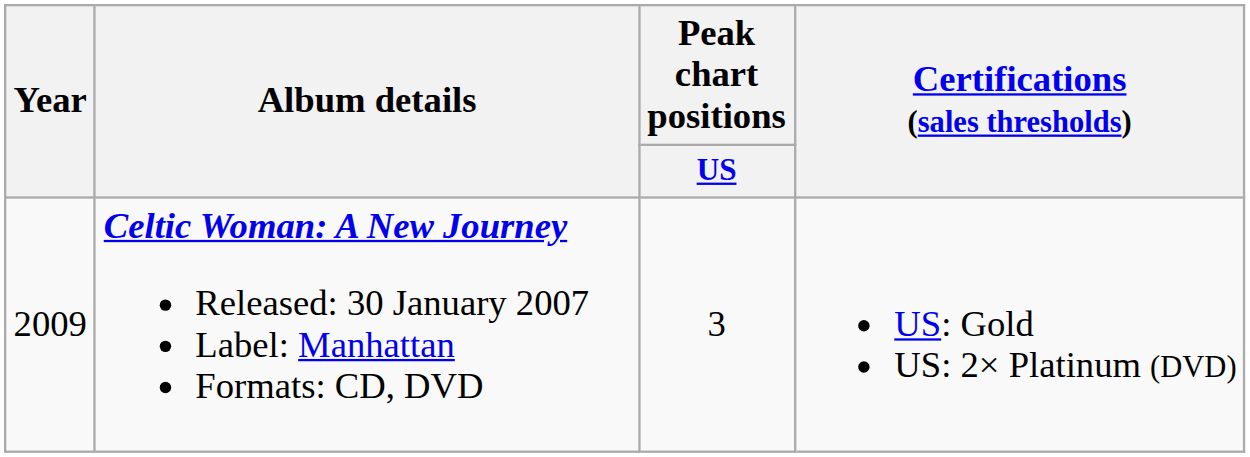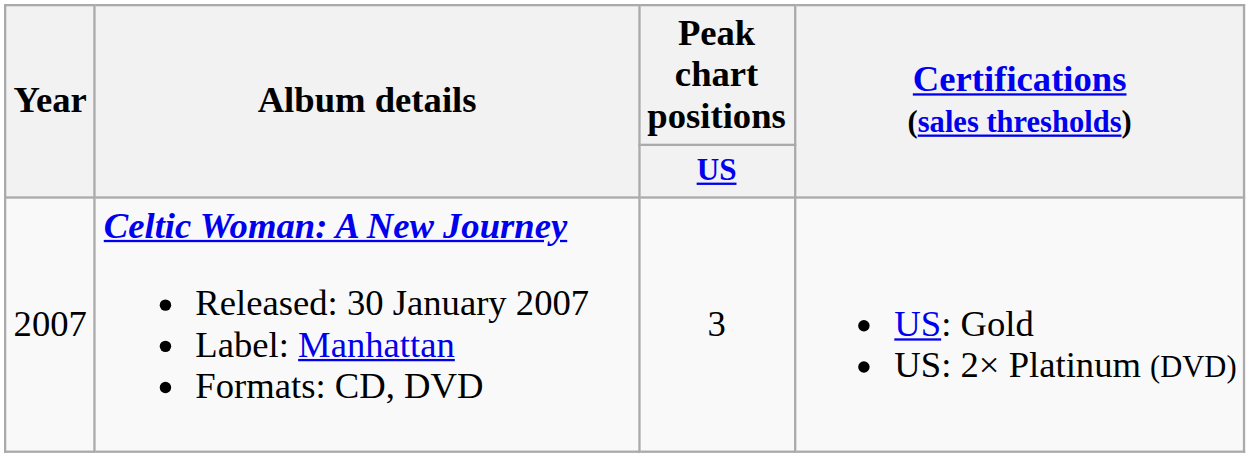(50, 323) 2009 -> (50, 323) 2007
